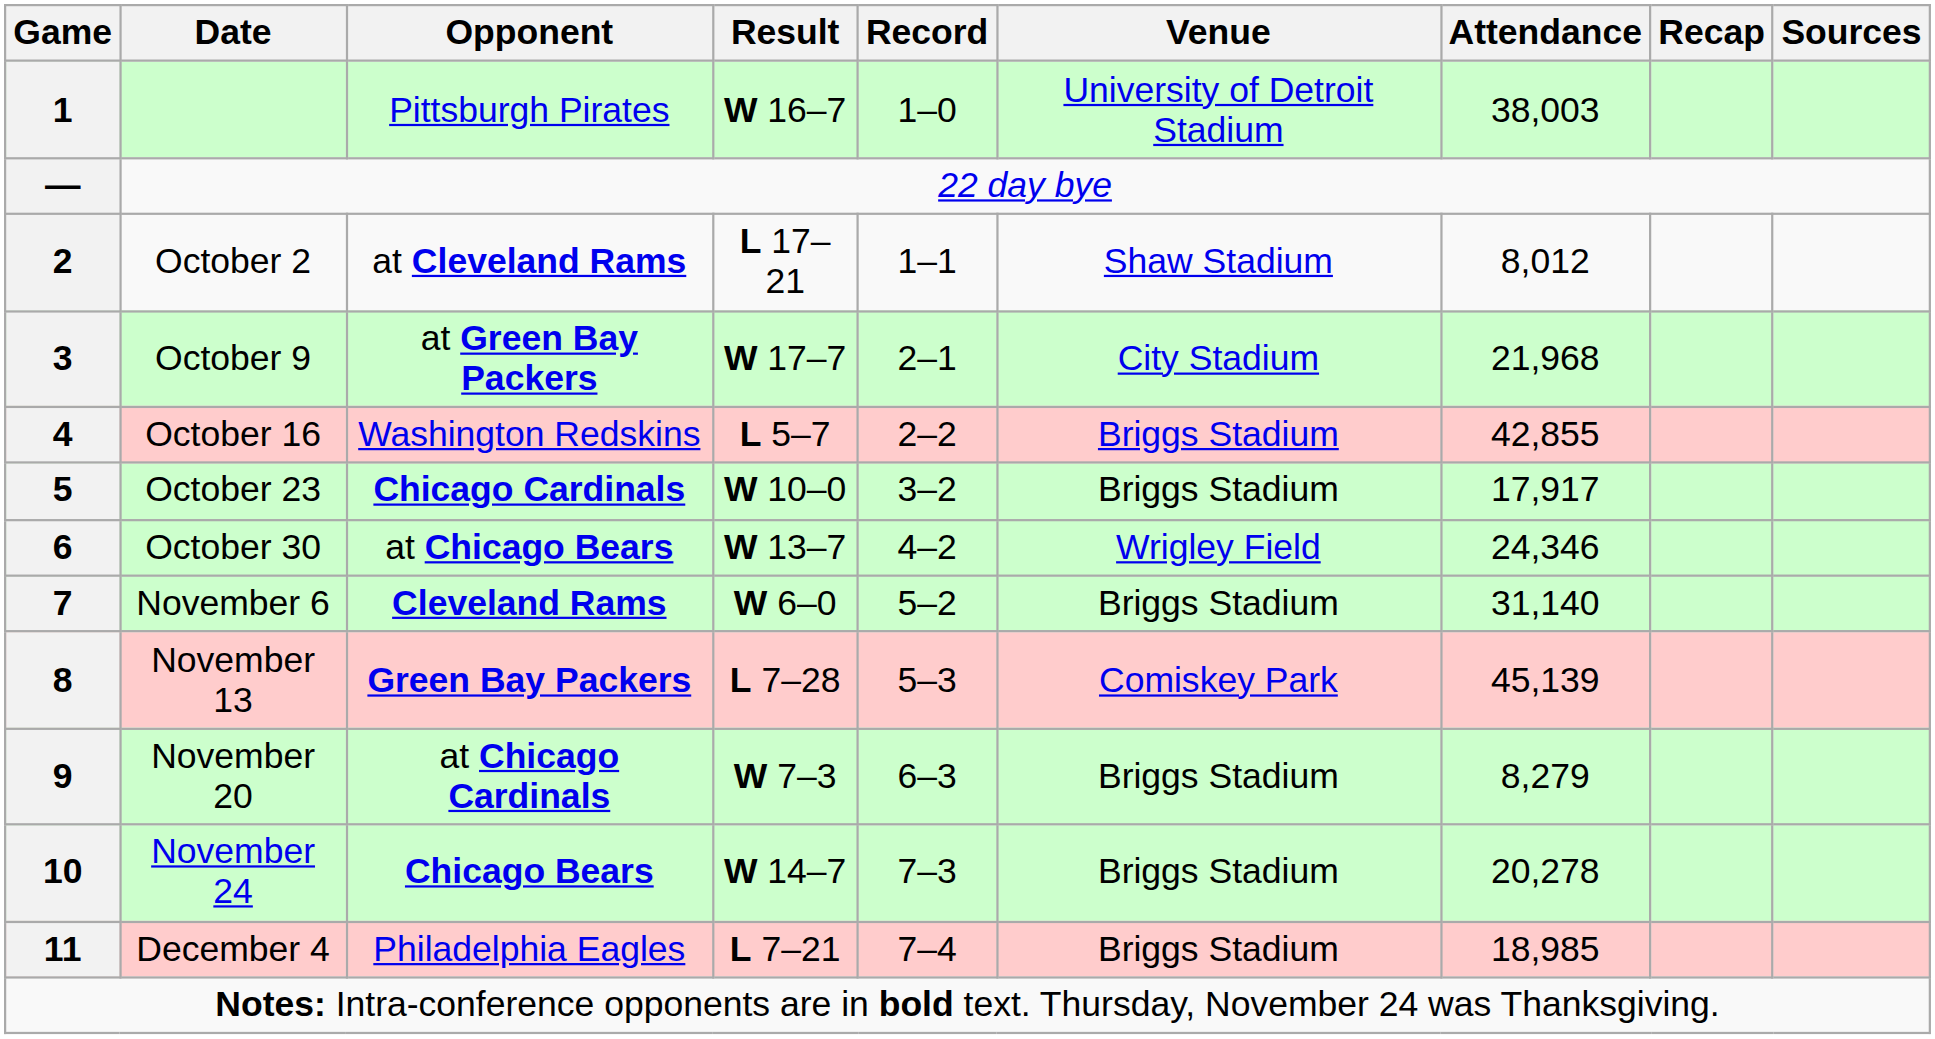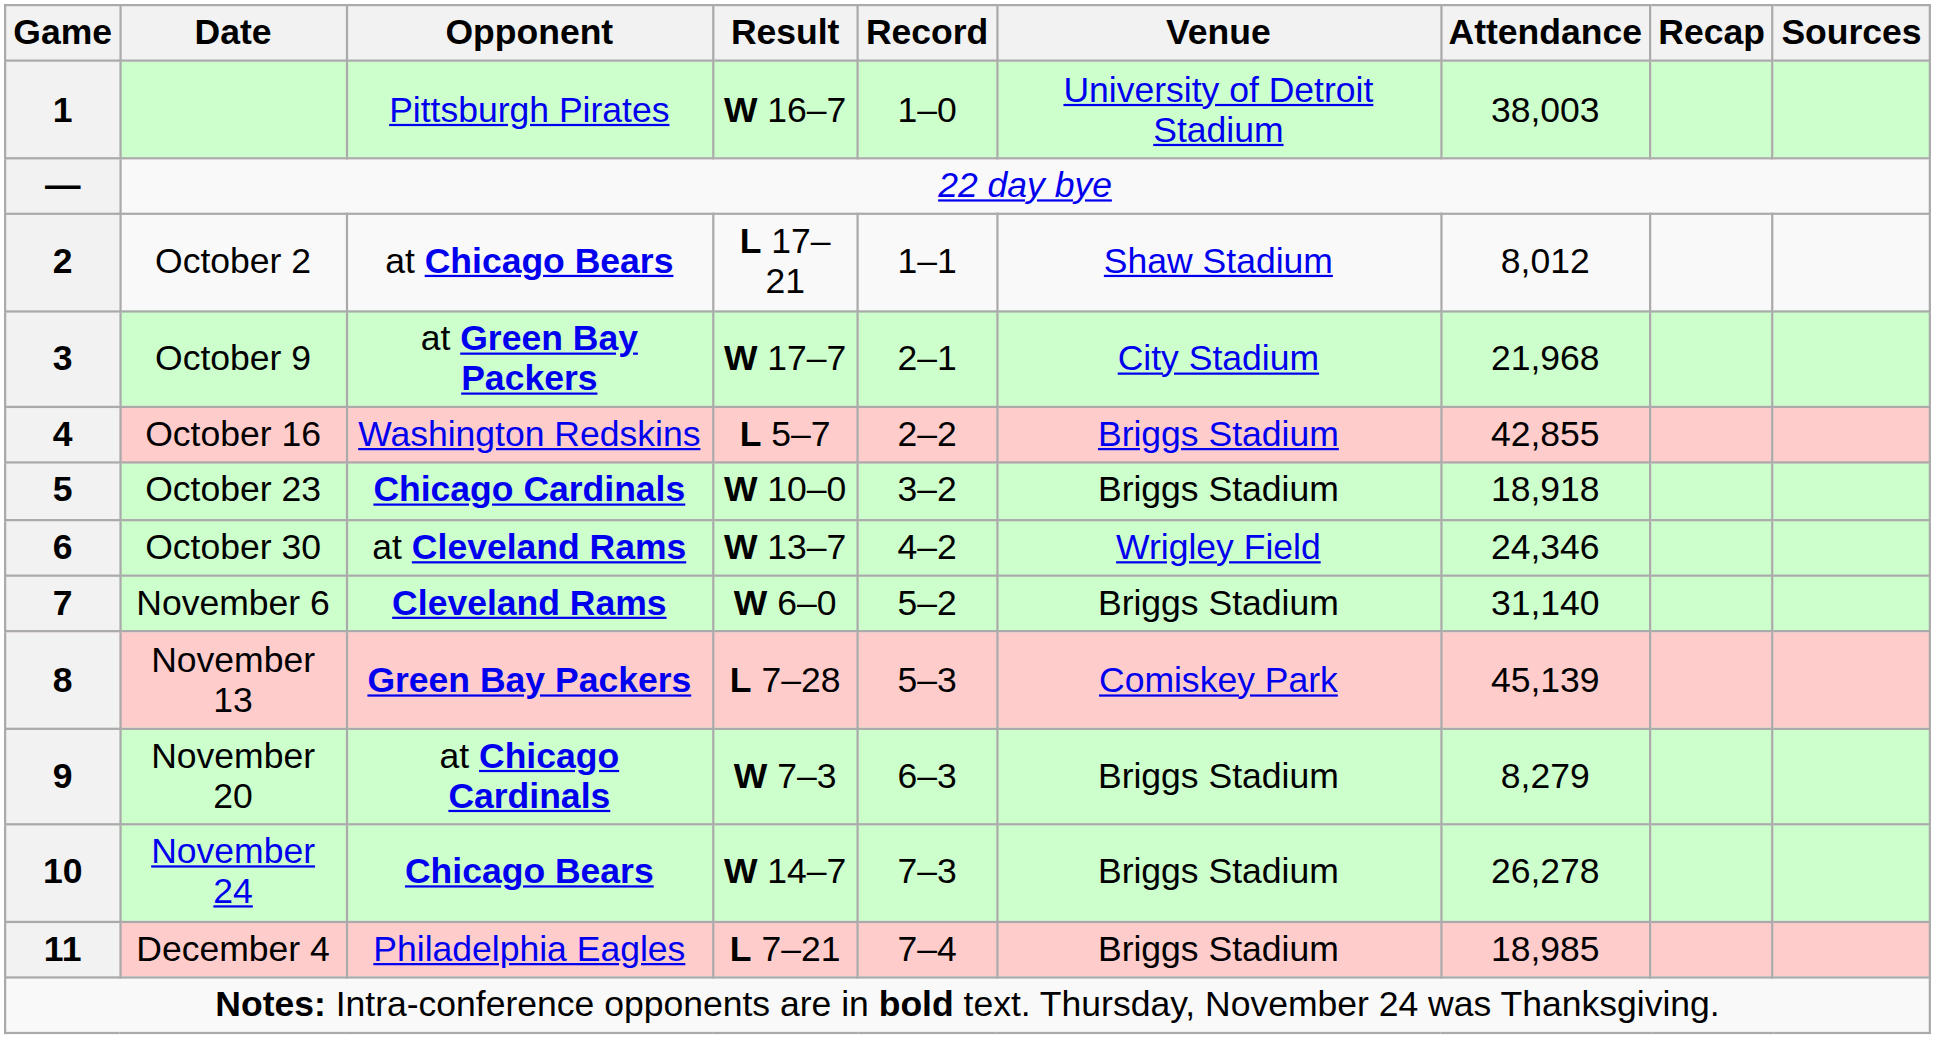(529, 261) at Cleveland Rams -> (529, 261) at Chicago Bears
(1545, 490) 17,917 -> (1545, 490) 18,918
(529, 546) at Chicago Bears -> (529, 546) at Cleveland Rams
(1545, 872) 20,278 -> (1545, 872) 26,278
